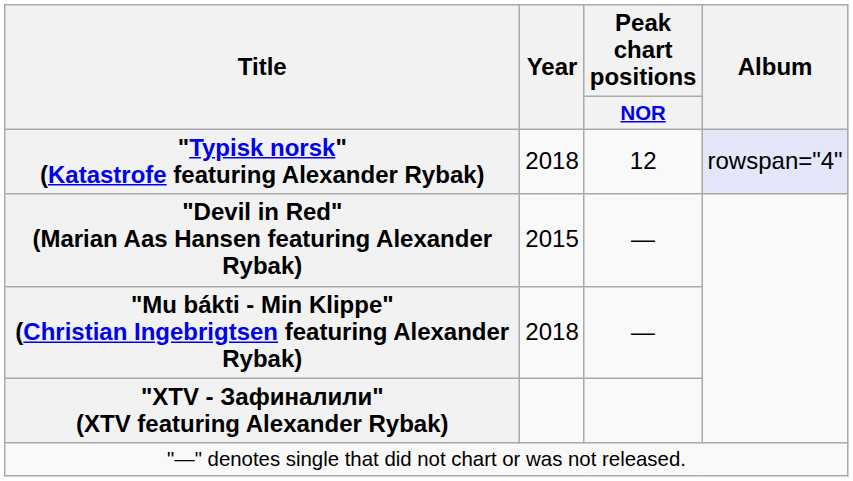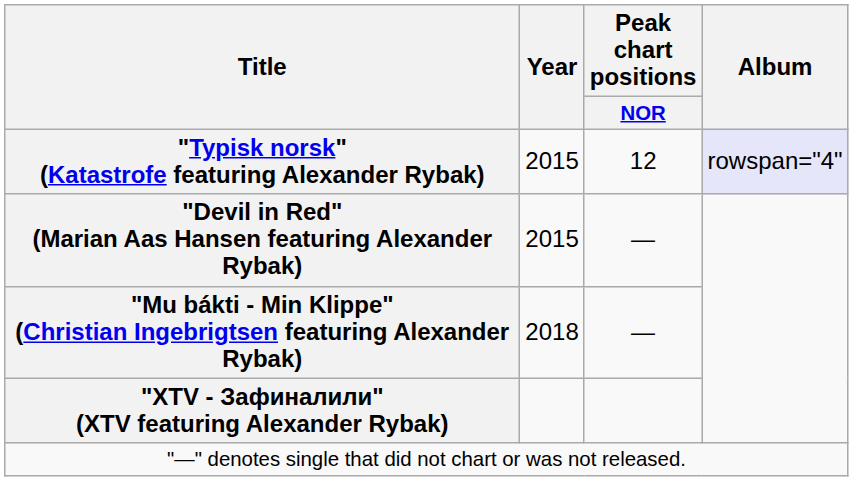(552, 161) 2018 -> (552, 161) 2015
